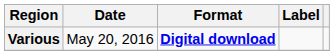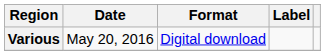(218, 38) bold -> (213, 38) normal
